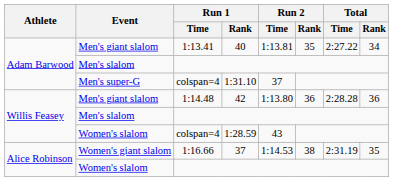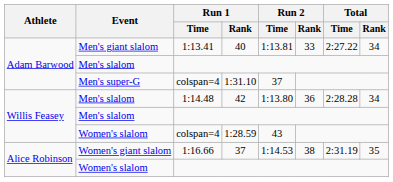(309, 47) 35 -> (309, 47) 33
(118, 99) Men's giant slalom -> (107, 99) Men's slalom
(374, 99) 36 -> (374, 99) 34
